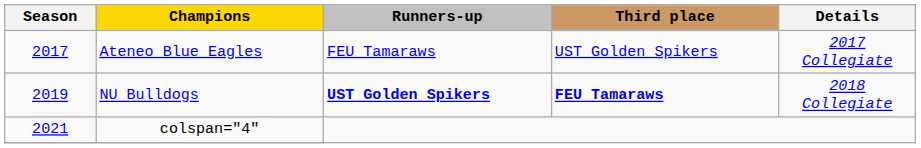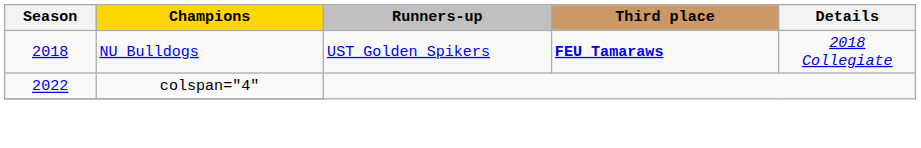- row: (181, 51)
(50, 95) 2019 -> (50, 51) 2018
(409, 95) bold -> (409, 51) normal
(50, 129) 2021 -> (50, 86) 2022
